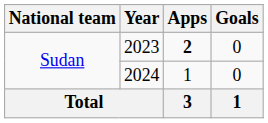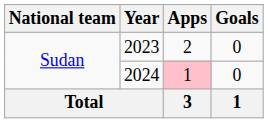(187, 46) bold -> (187, 46) normal
(187, 74) no background -> (187, 74) pink background
